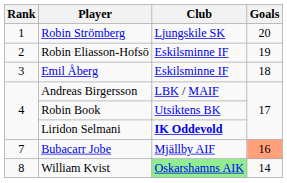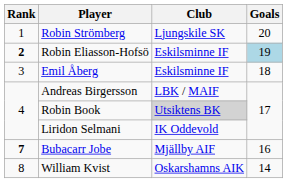(21, 52) normal -> (21, 52) bold
(265, 52) no background -> (265, 52) lightblue background
(187, 110) no background -> (187, 110) lightgrey background
(188, 129) bold -> (186, 129) normal
(21, 149) normal -> (21, 149) bold
(265, 149) lightsalmon background -> (265, 149) no background
(199, 168) lightgreen background -> (199, 168) no background
